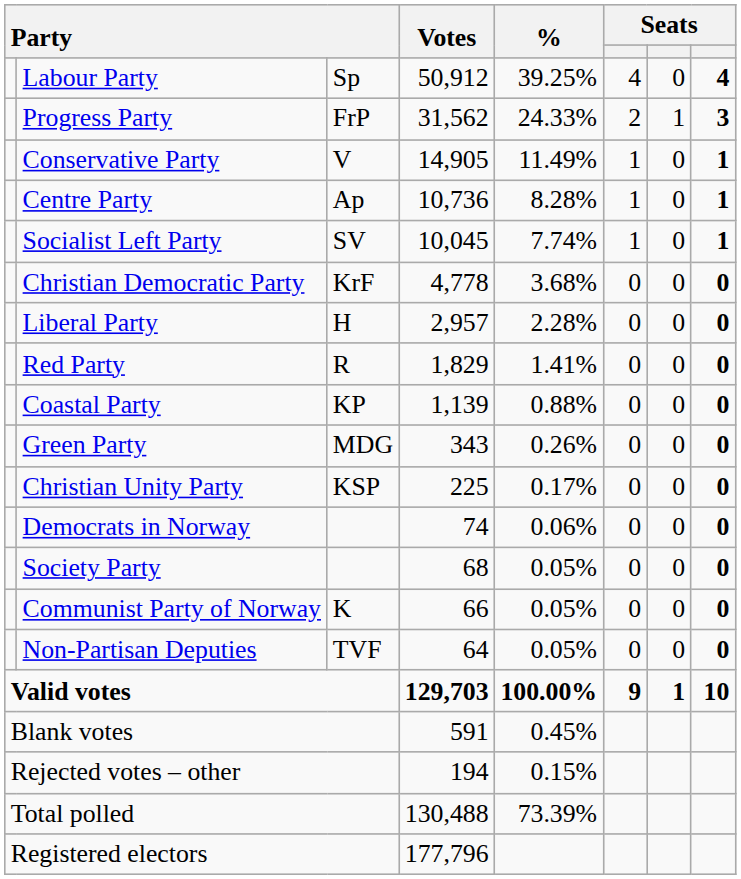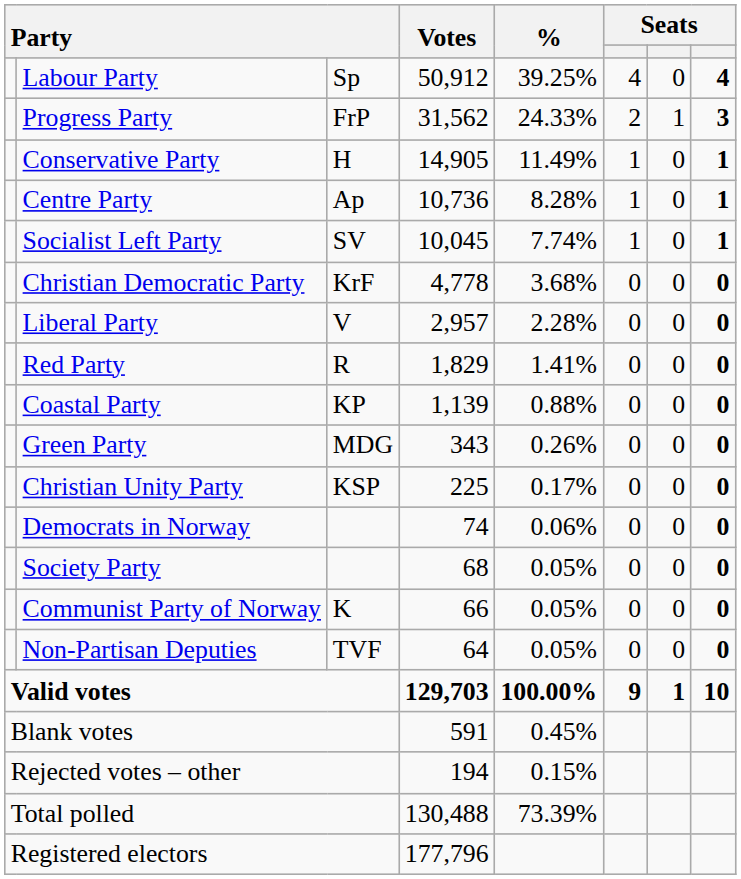(342, 159) V -> (342, 159) H
(342, 322) H -> (342, 322) V
